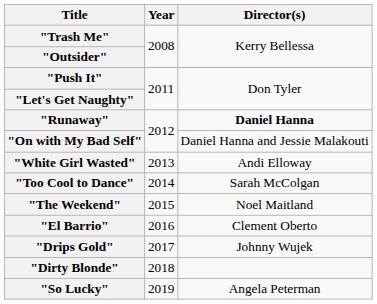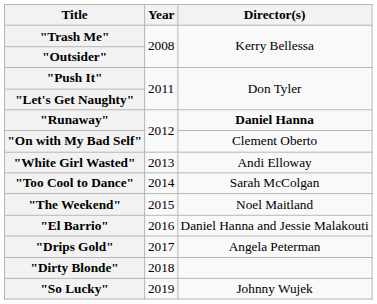(275, 141) Daniel Hanna and Jessie Malakouti -> (275, 141) Clement Oberto
(275, 225) Clement Oberto -> (275, 225) Daniel Hanna and Jessie Malakouti
(275, 246) Johnny Wujek -> (275, 246) Angela Peterman
(275, 288) Angela Peterman -> (275, 288) Johnny Wujek
